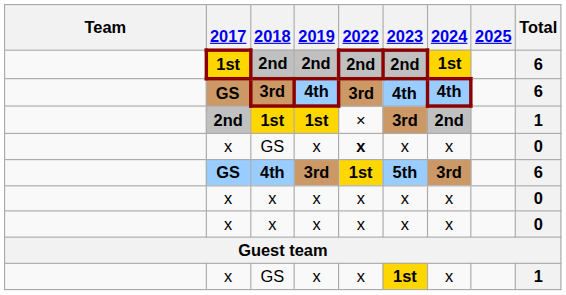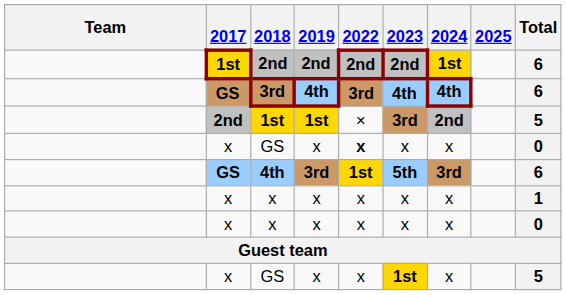(538, 120) 1 -> (538, 120) 5
(538, 199) 0 -> (538, 199) 1
(538, 276) 1 -> (538, 276) 5
